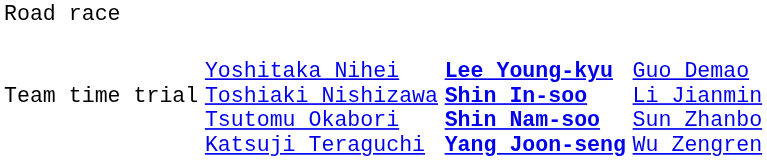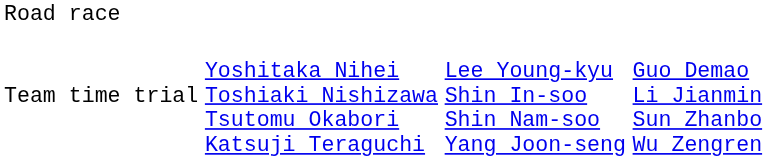(535, 108) bold -> (535, 108) normal
